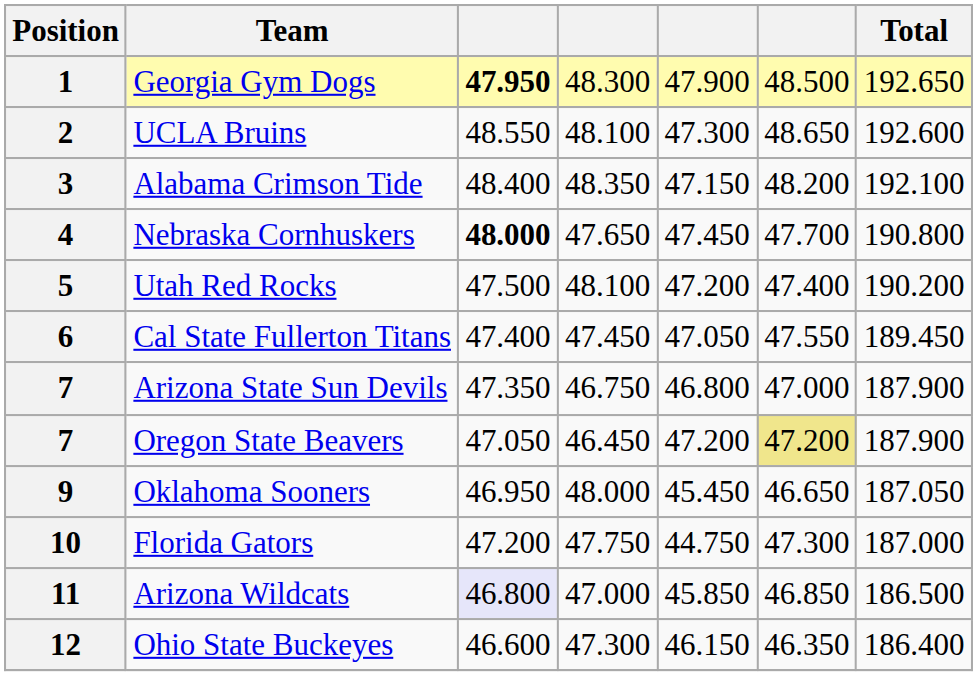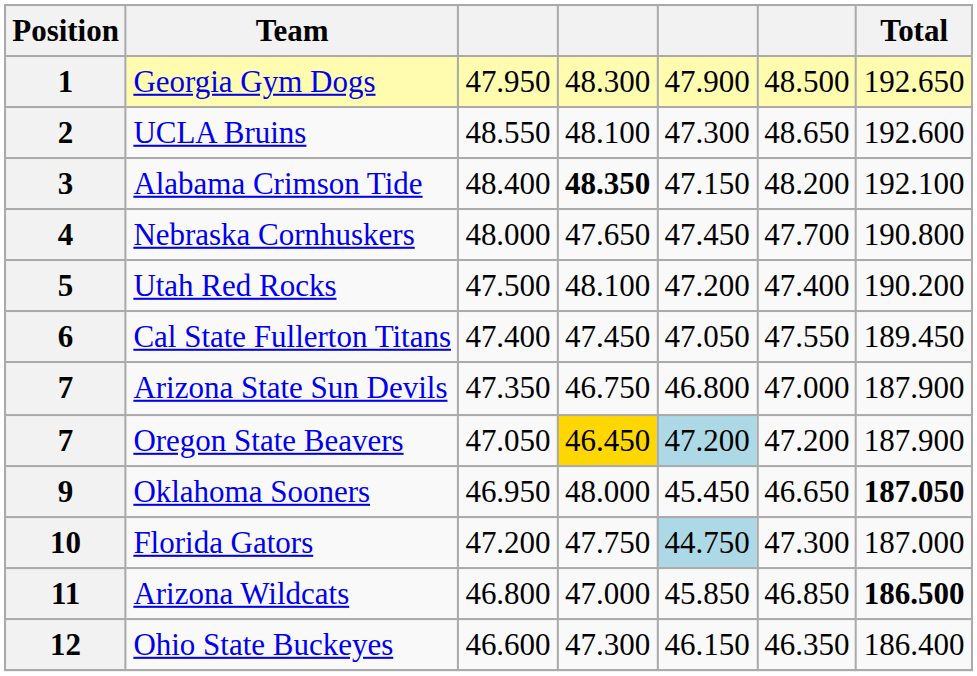(508, 81) bold -> (508, 81) normal
(608, 183) normal -> (608, 183) bold
(508, 234) bold -> (508, 234) normal
(608, 439) no background -> (608, 439) gold background
(707, 439) no background -> (707, 439) lightblue background
(807, 439) khaki background -> (807, 439) no background
(914, 490) normal -> (914, 490) bold
(707, 541) no background -> (707, 541) lightblue background
(508, 592) lavender background -> (508, 592) no background
(914, 592) normal -> (914, 592) bold
